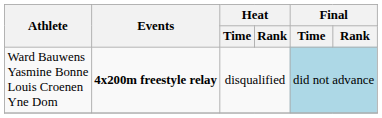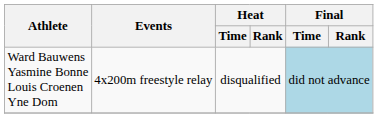(156, 80) bold -> (153, 80) normal
